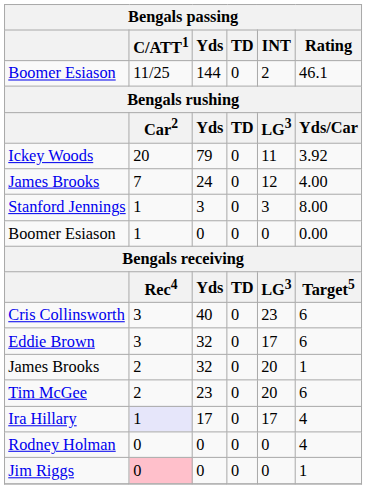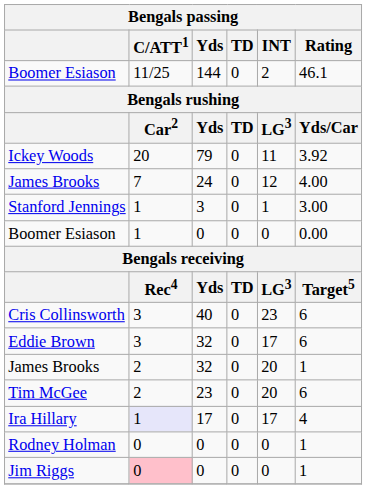(265, 207) 3 -> (265, 207) 1
(313, 207) 8.00 -> (313, 207) 3.00
(303, 444) 4 -> (303, 444) 1
